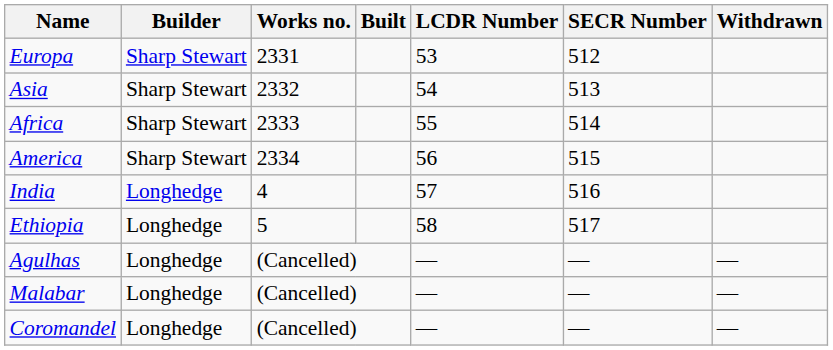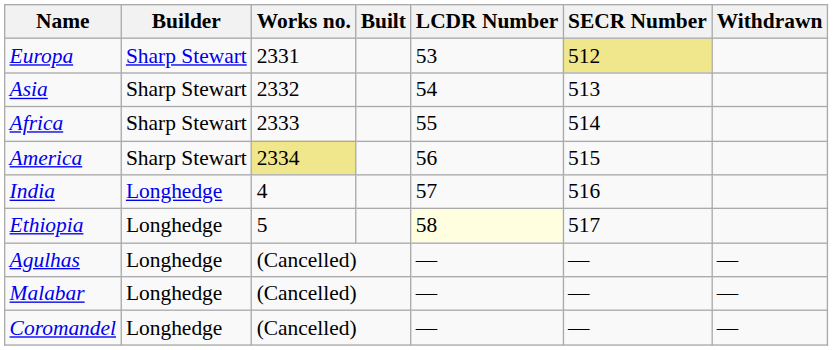(584, 55) no background -> (584, 55) khaki background
(278, 157) no background -> (278, 157) khaki background
(427, 225) no background -> (427, 225) lightyellow background
